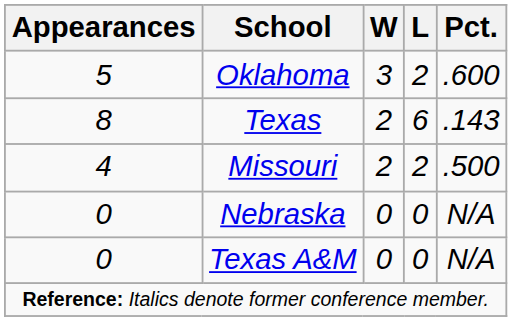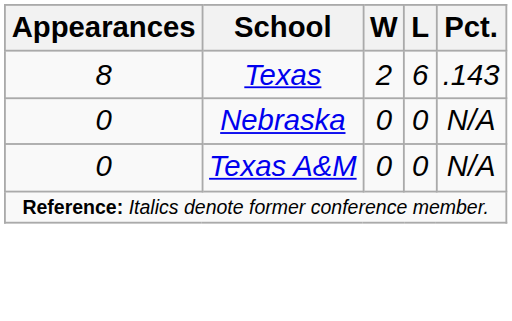- row: (283, 74)
- row: (283, 167)
